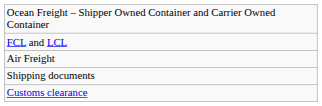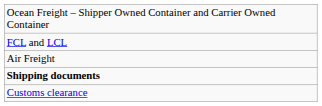(51, 76) normal -> (53, 76) bold
